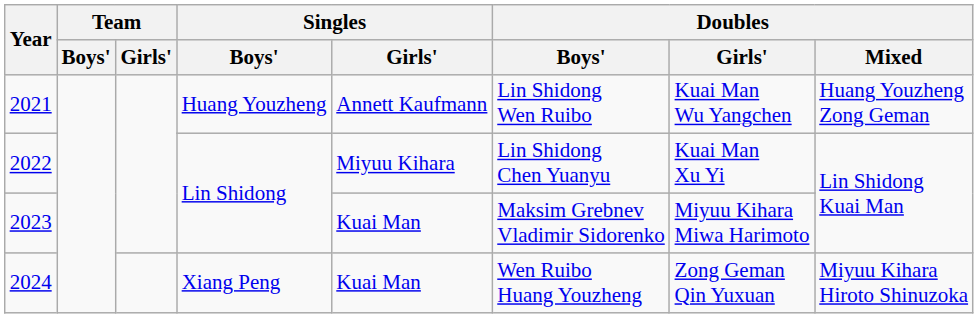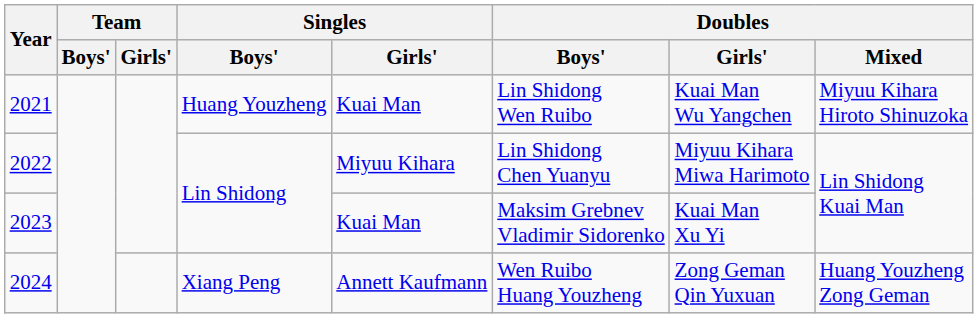(412, 103) Annett Kaufmann -> (379, 103) Kuai Man
(892, 103) Huang Youzheng Zong Geman -> (894, 103) Miyuu Kihara Hiroto Shinuzoka
(717, 163) Kuai Man Xu Yi -> (742, 163) Miyuu Kihara Miwa Harimoto
(742, 222) Miyuu Kihara Miwa Harimoto -> (717, 222) Kuai Man Xu Yi
(379, 282) Kuai Man -> (412, 282) Annett Kaufmann
(894, 282) Miyuu Kihara Hiroto Shinuzoka -> (892, 282) Huang Youzheng Zong Geman
